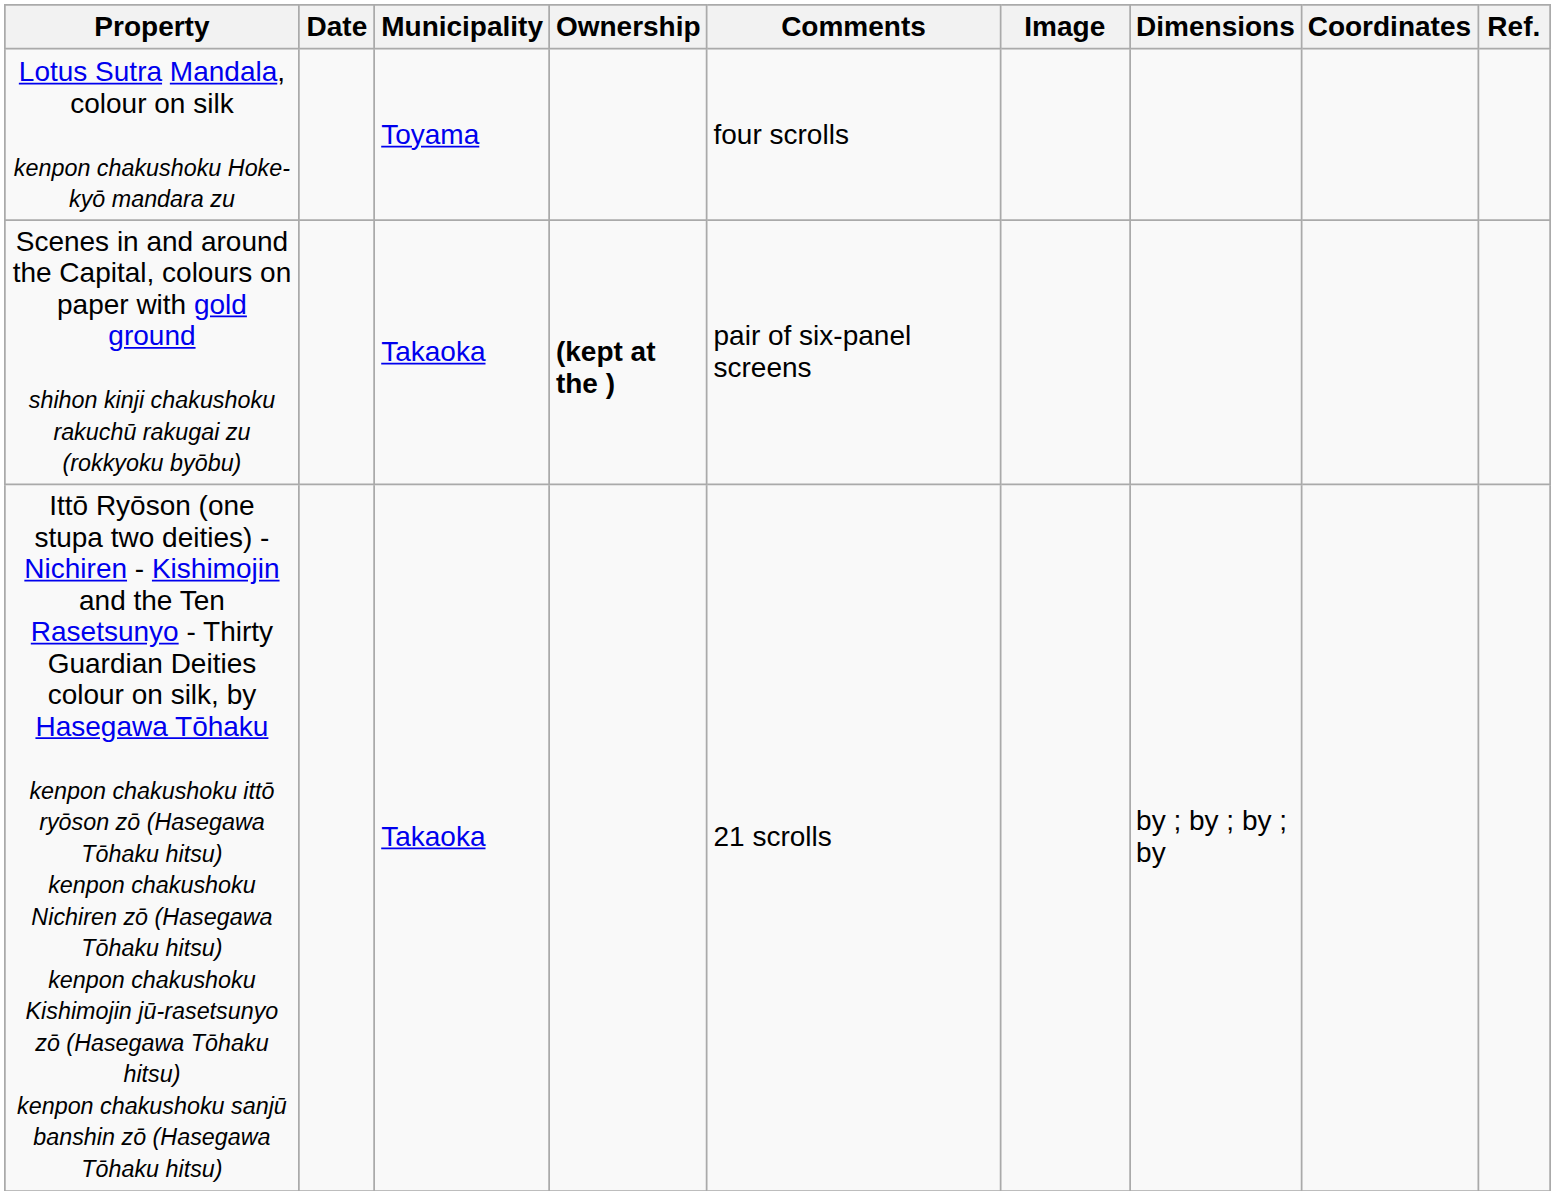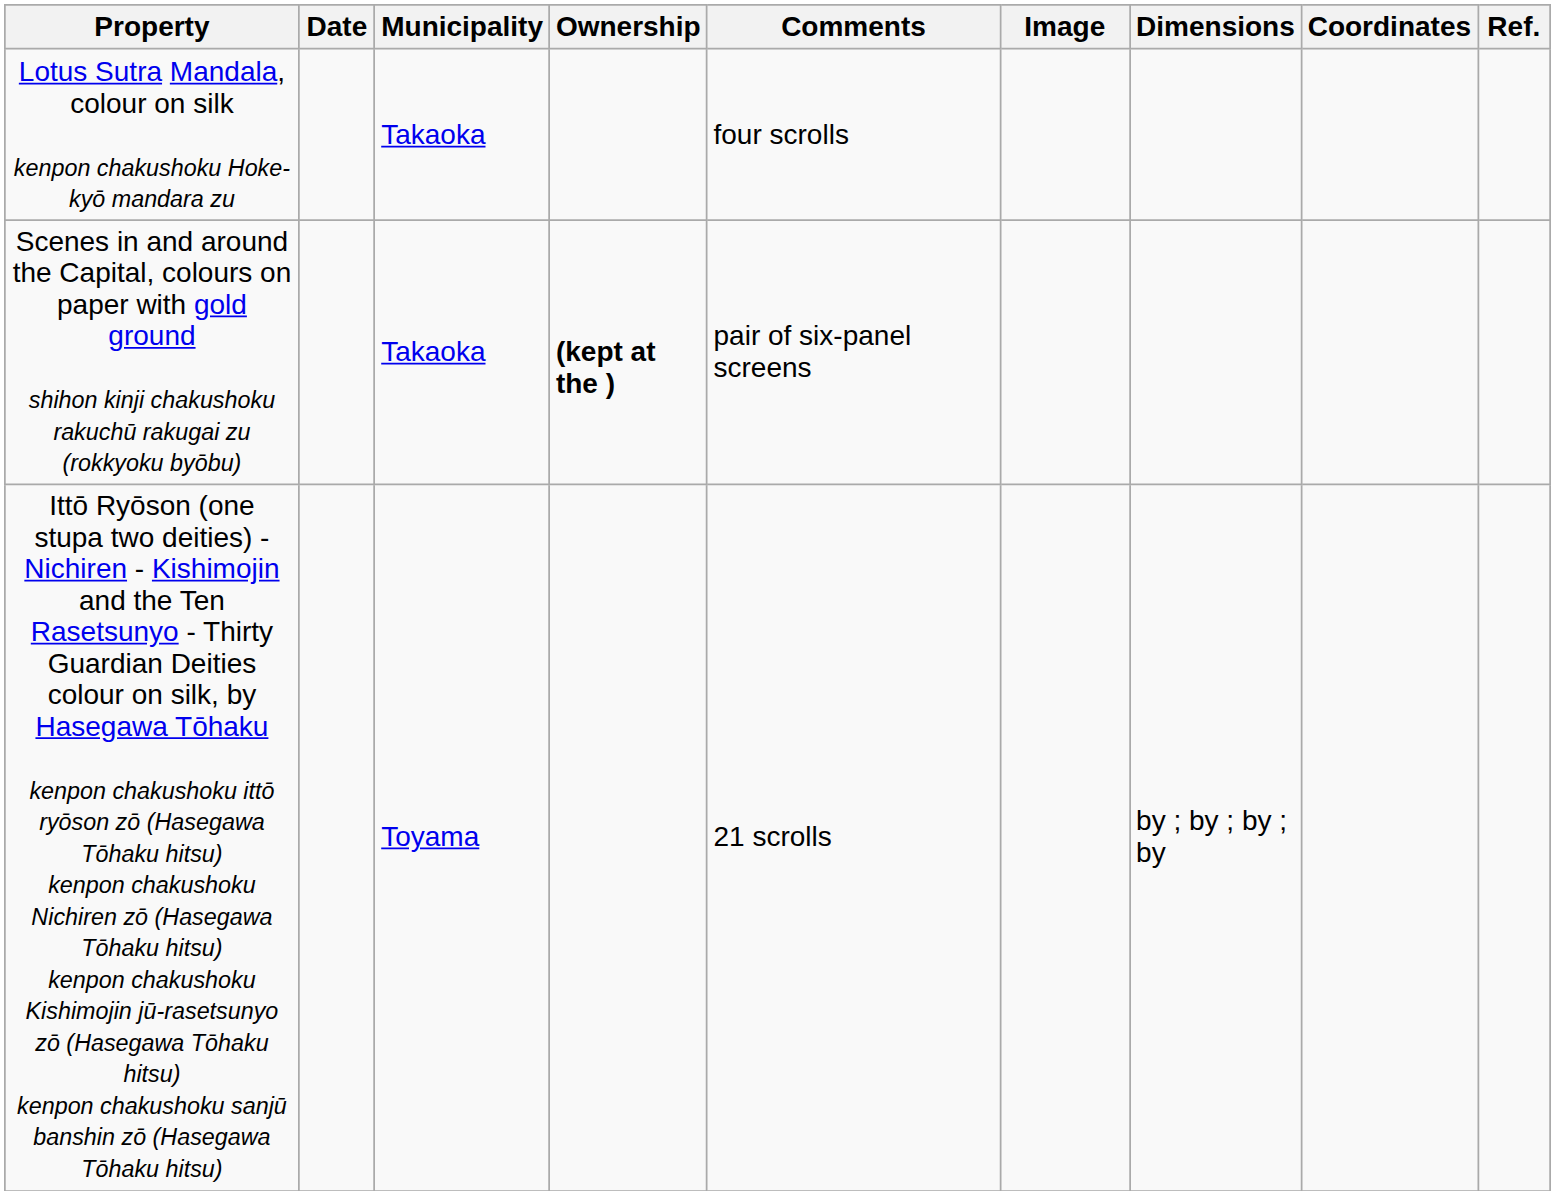(430, 134) Toyama -> (433, 134) Takaoka
(433, 837) Takaoka -> (430, 837) Toyama
